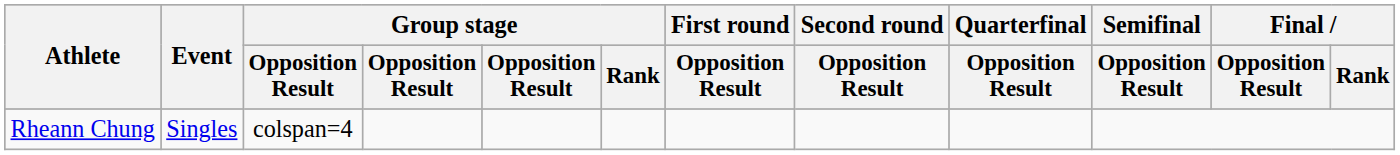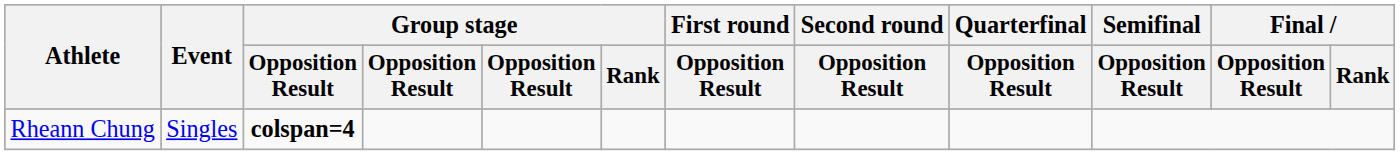(303, 129) normal -> (303, 129) bold
